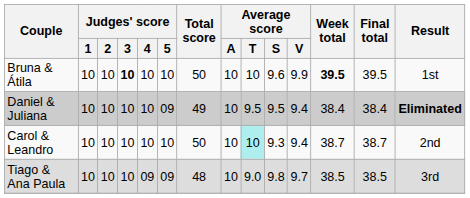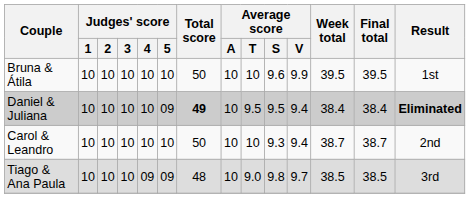(128, 75) bold -> (128, 75) normal
(333, 75) bold -> (333, 75) normal
(199, 109) normal -> (199, 109) bold
(253, 143) paleturquoise background -> (253, 143) no background
